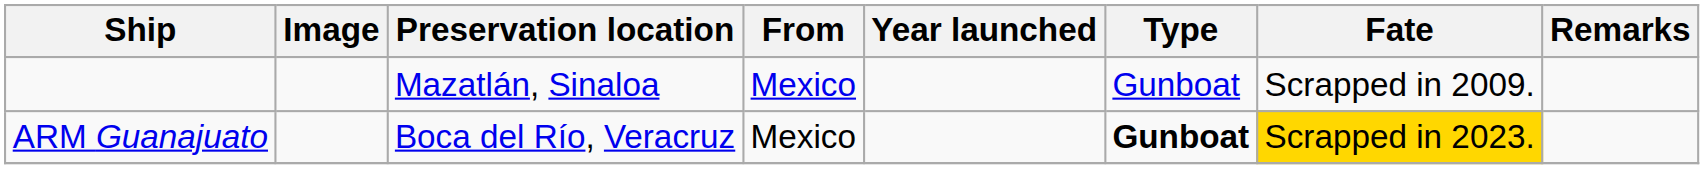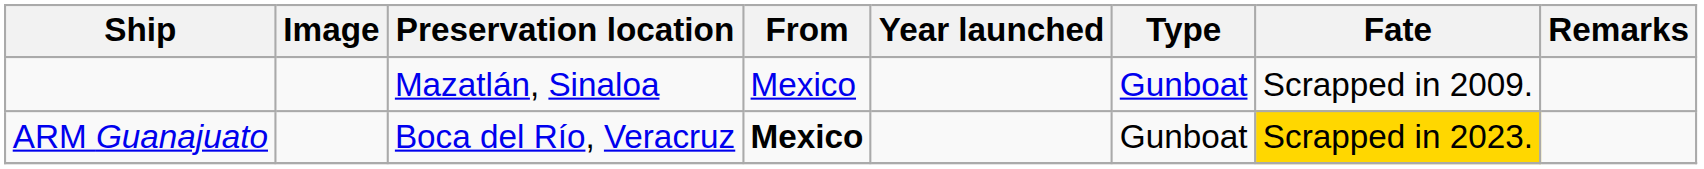(803, 136) normal -> (807, 136) bold
(1181, 136) bold -> (1184, 136) normal
